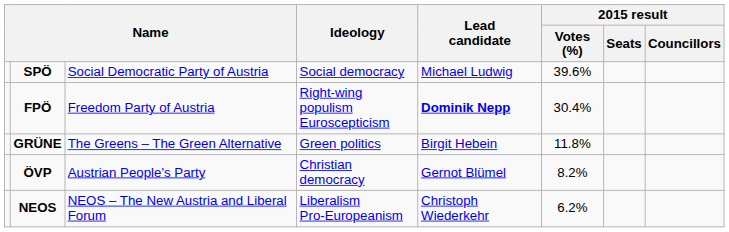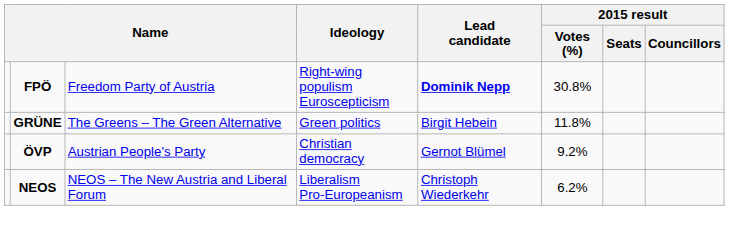- row: (38, 72)
(572, 108) 30.4% -> (572, 87) 30.8%
(572, 172) 8.2% -> (572, 151) 9.2%
